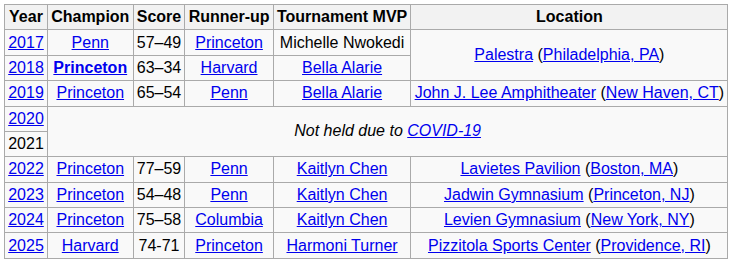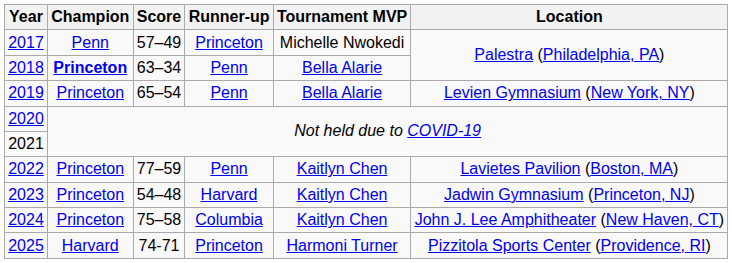(229, 67) Harvard -> (229, 67) Penn
(569, 93) John J. Lee Amphitheater (New Haven, CT) -> (569, 93) Levien Gymnasium (New York, NY)
(229, 194) Penn -> (229, 194) Harvard
(569, 220) Levien Gymnasium (New York, NY) -> (569, 220) John J. Lee Amphitheater (New Haven, CT)
